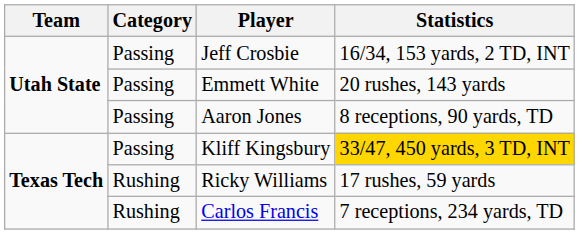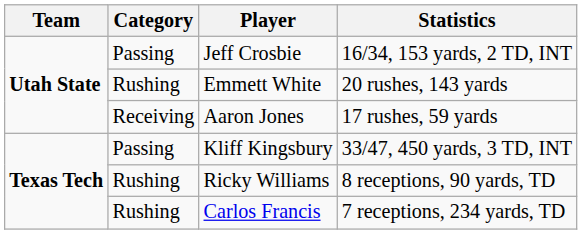(143, 84) Passing -> (146, 84) Rushing
(143, 116) Passing -> (153, 116) Receiving
(446, 116) 8 receptions, 90 yards, TD -> (420, 116) 17 rushes, 59 yards
(455, 148) gold background -> (457, 148) no background
(417, 180) 17 rushes, 59 yards -> (449, 180) 8 receptions, 90 yards, TD
